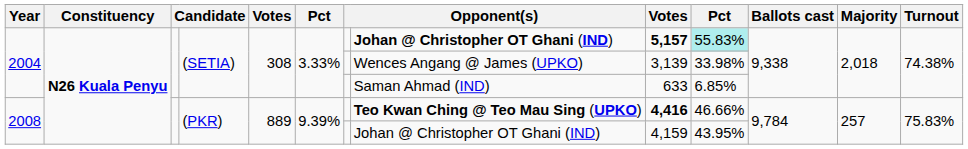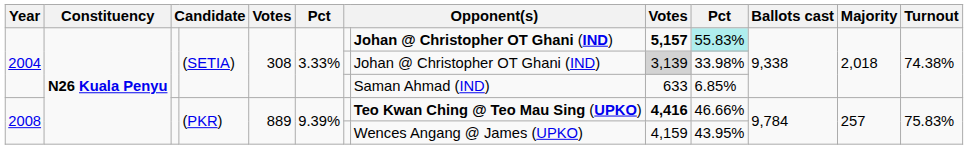(468, 63) Wences Angang @ James (UPKO) -> (477, 63) Johan @ Christopher OT Ghani (IND)
(669, 63) no background -> (669, 63) lightgrey background
(477, 133) Johan @ Christopher OT Ghani (IND) -> (468, 133) Wences Angang @ James (UPKO)
